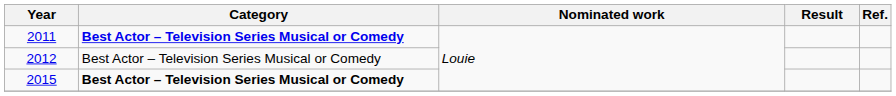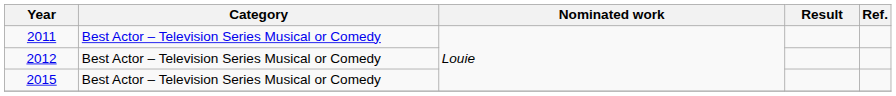(243, 36) bold -> (231, 36) normal
(243, 79) bold -> (231, 79) normal
